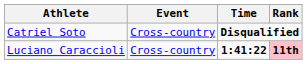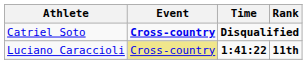(173, 32) normal -> (173, 32) bold
(173, 50) no background -> (173, 50) khaki background
(286, 50) pink background -> (286, 50) no background
